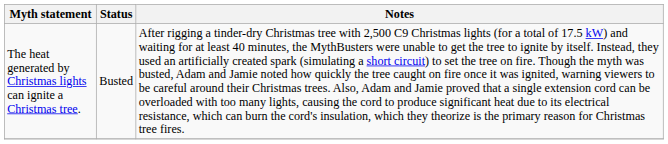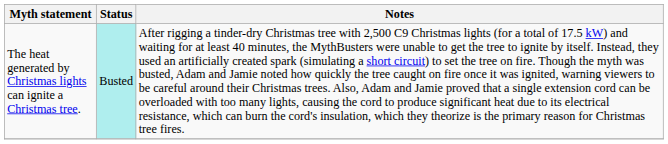(116, 81) no background -> (116, 81) paleturquoise background
